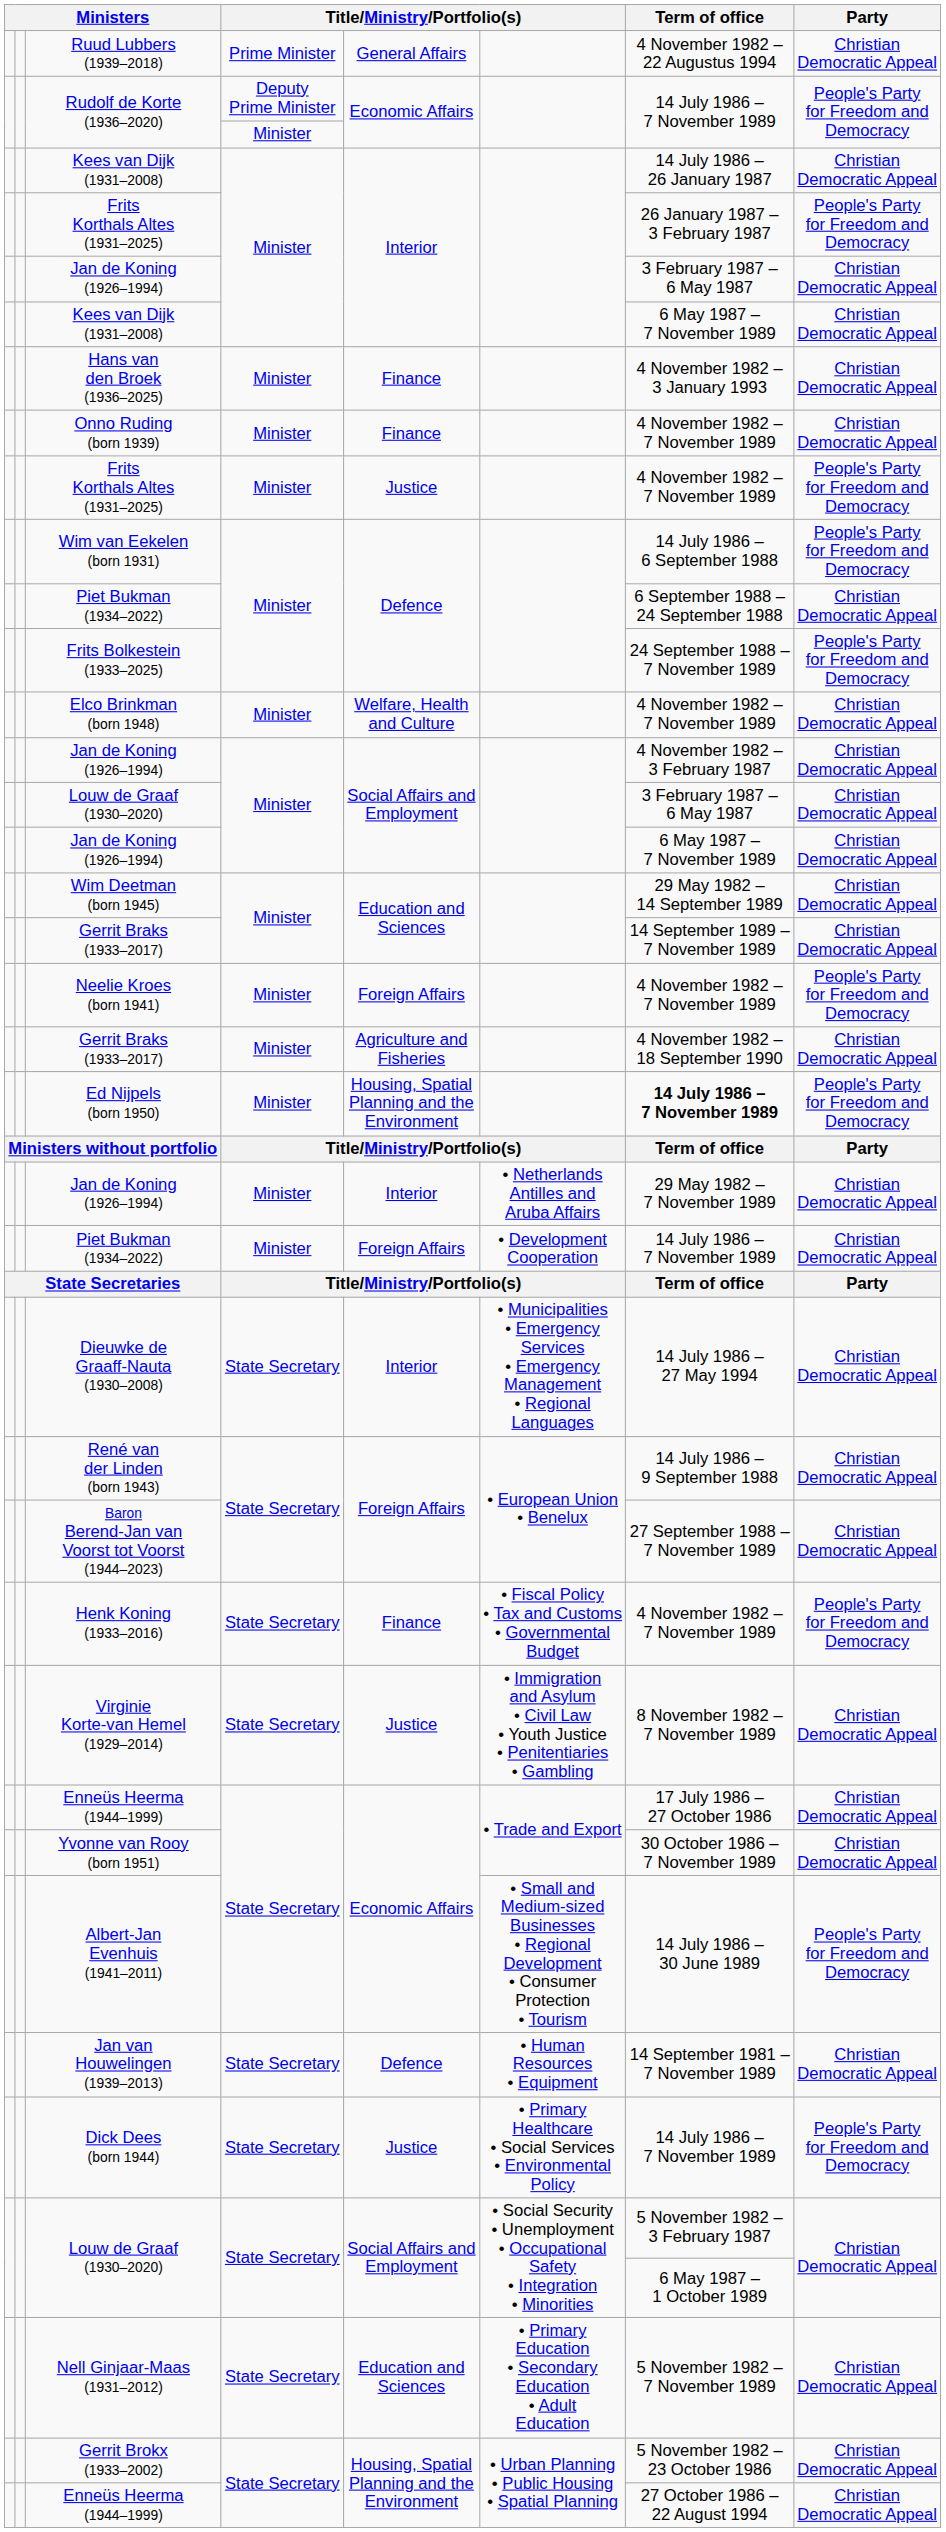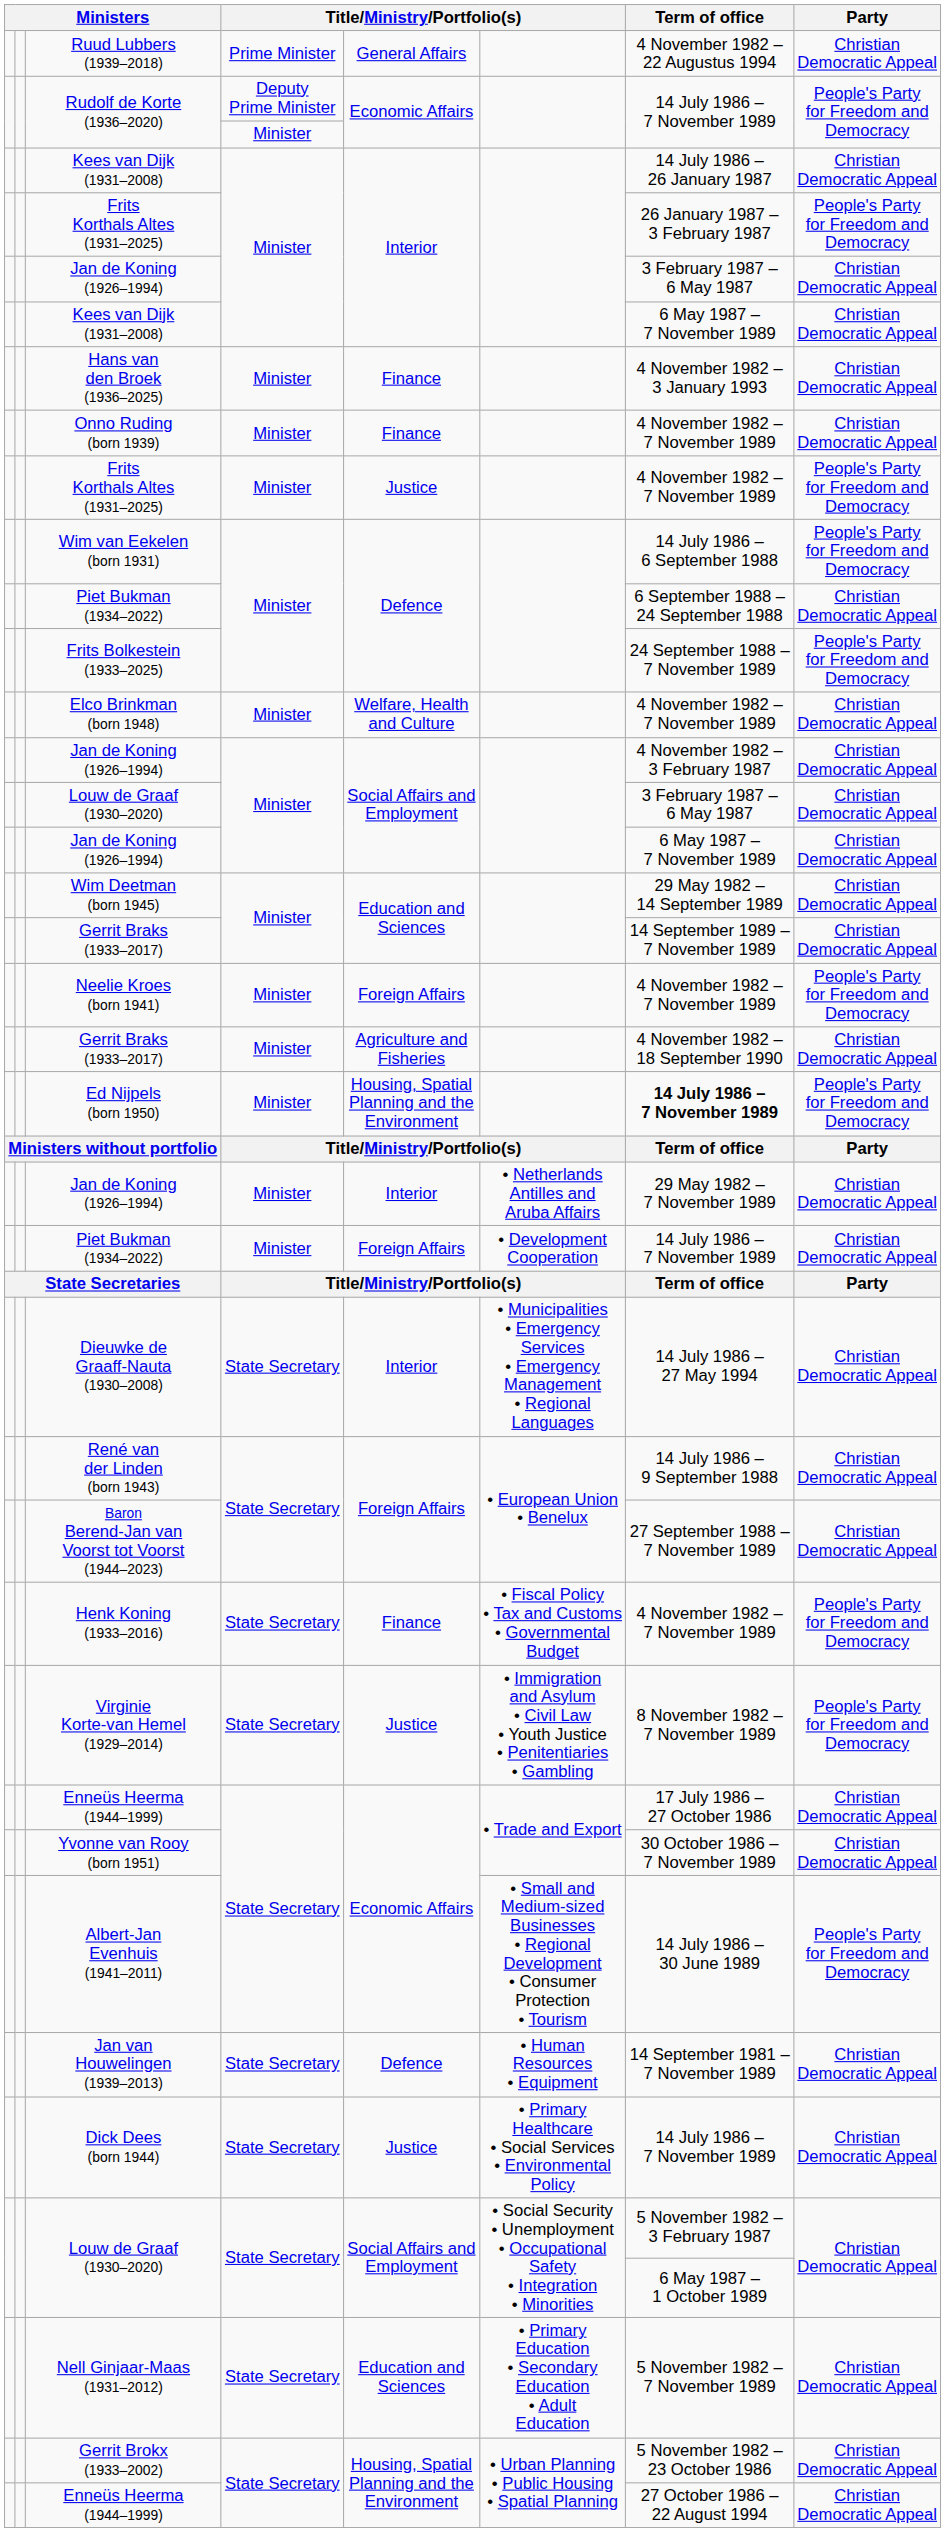(867, 1724) Christian Democratic Appeal -> (867, 1724) People's Party for Freedom and Democracy
(867, 2147) People's Party for Freedom and Democracy -> (867, 2147) Christian Democratic Appeal
